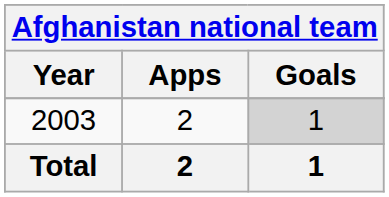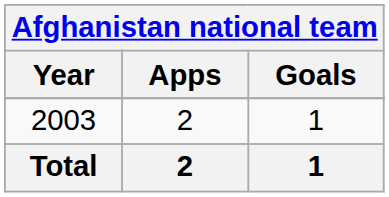(316, 120) lightgrey background -> (316, 120) no background
